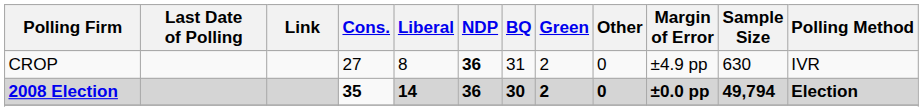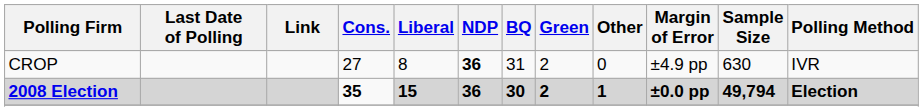(407, 91) 14 -> (407, 91) 15
(602, 91) 0 -> (602, 91) 1
